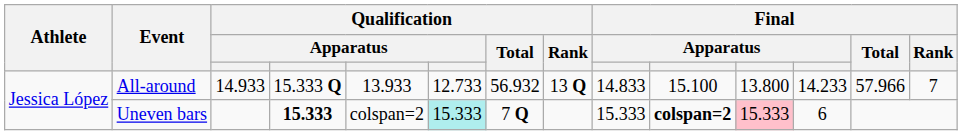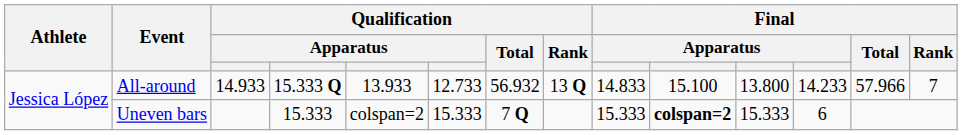(307, 115) bold -> (307, 115) normal
(457, 115) paleturquoise background -> (457, 115) no background
(764, 115) pink background -> (764, 115) no background
